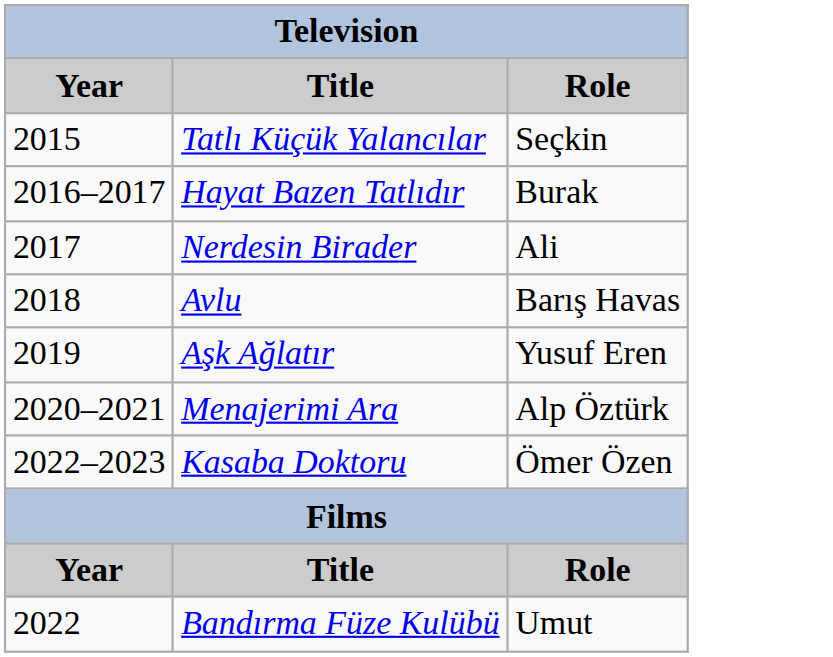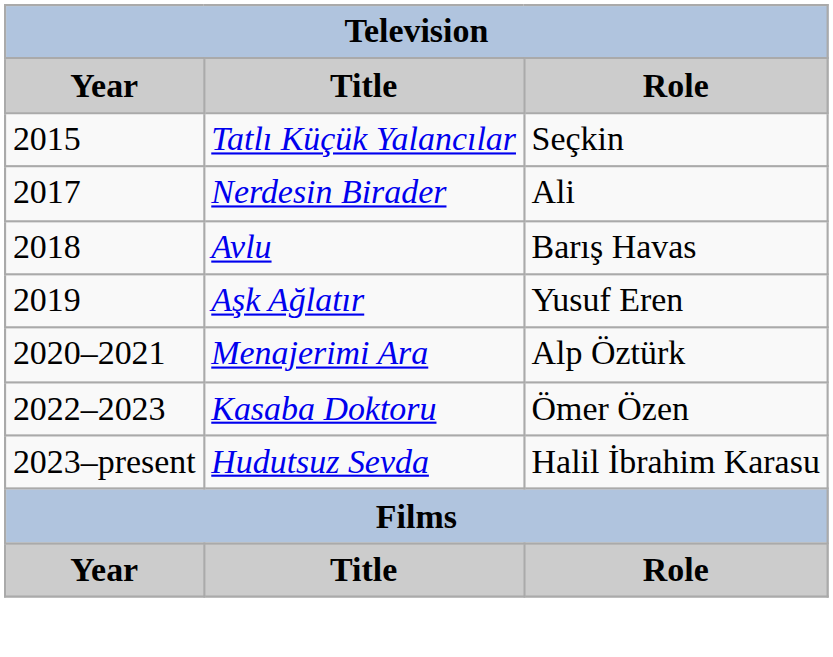- row: (323, 192)
+ row: (320, 461)
- row: (340, 623)
